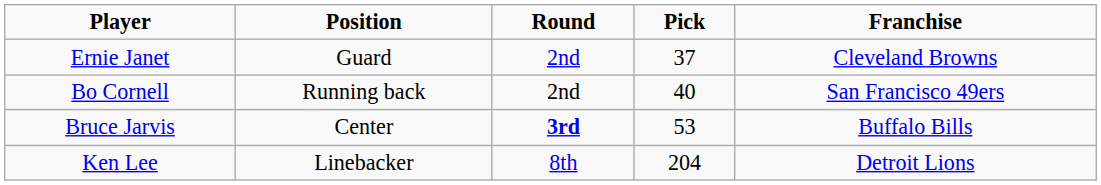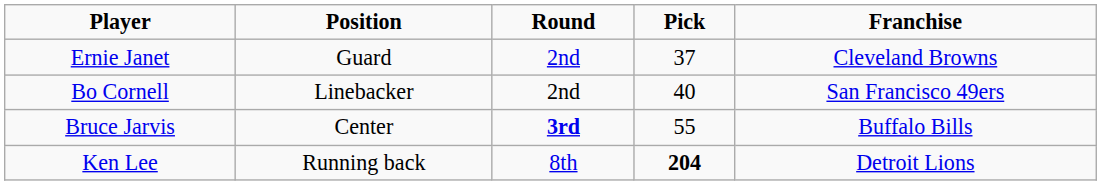(364, 92) Running back -> (364, 92) Linebacker
(685, 127) 53 -> (685, 127) 55
(364, 162) Linebacker -> (364, 162) Running back
(685, 162) normal -> (685, 162) bold
